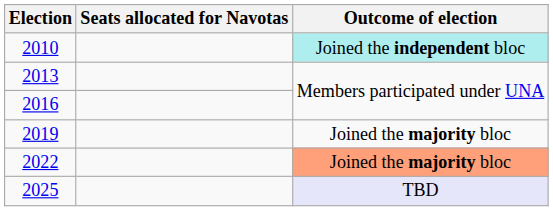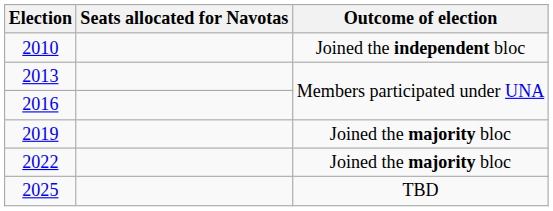(420, 47) paleturquoise background -> (420, 47) no background
(420, 162) lightsalmon background -> (420, 162) no background
(420, 190) lavender background -> (420, 190) no background
